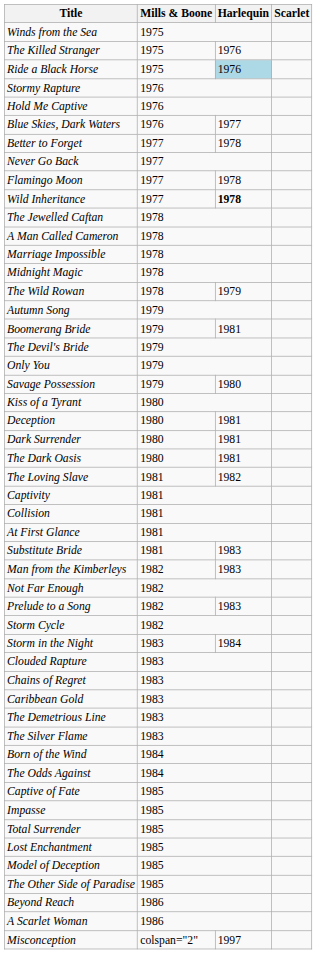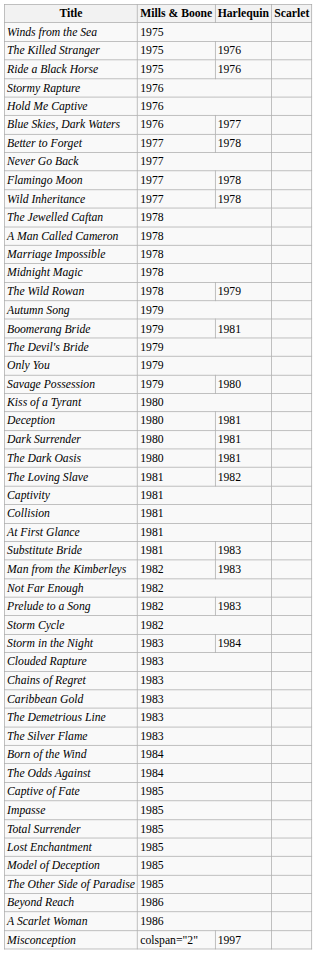(229, 69) lightblue background -> (229, 69) no background
(229, 198) bold -> (229, 198) normal
